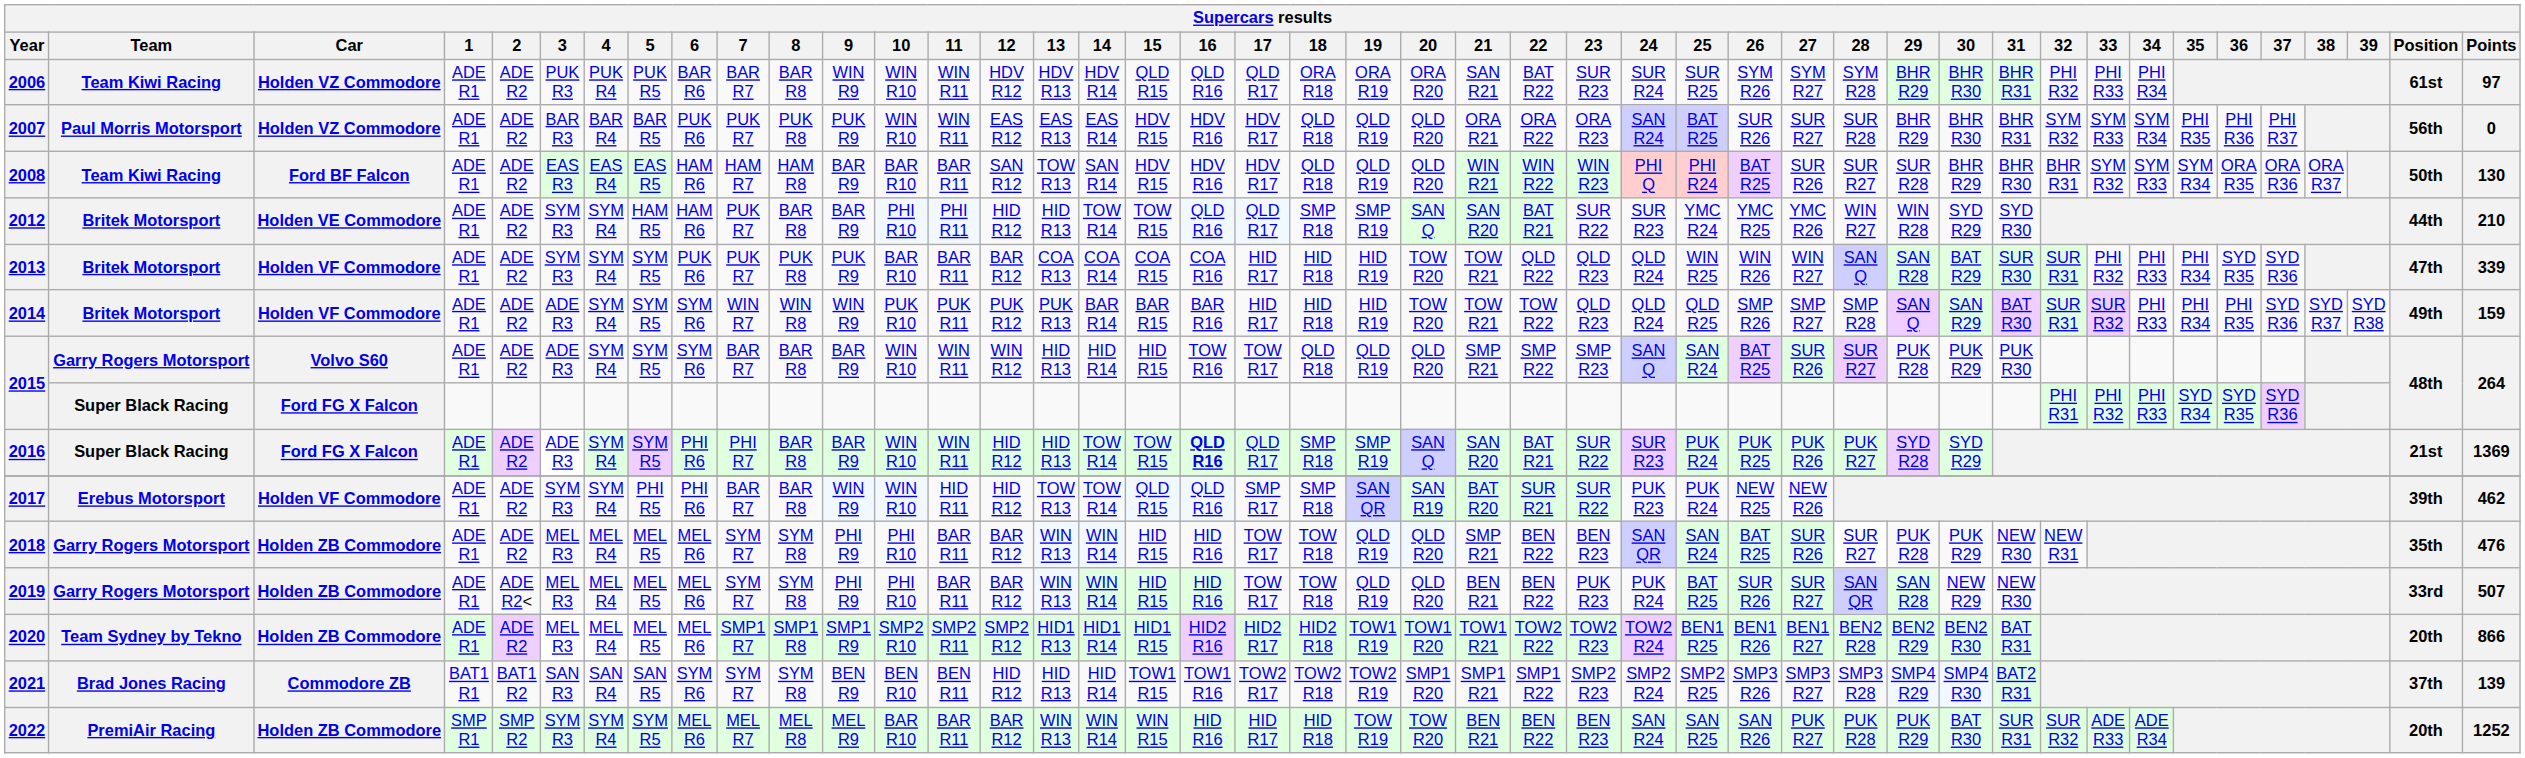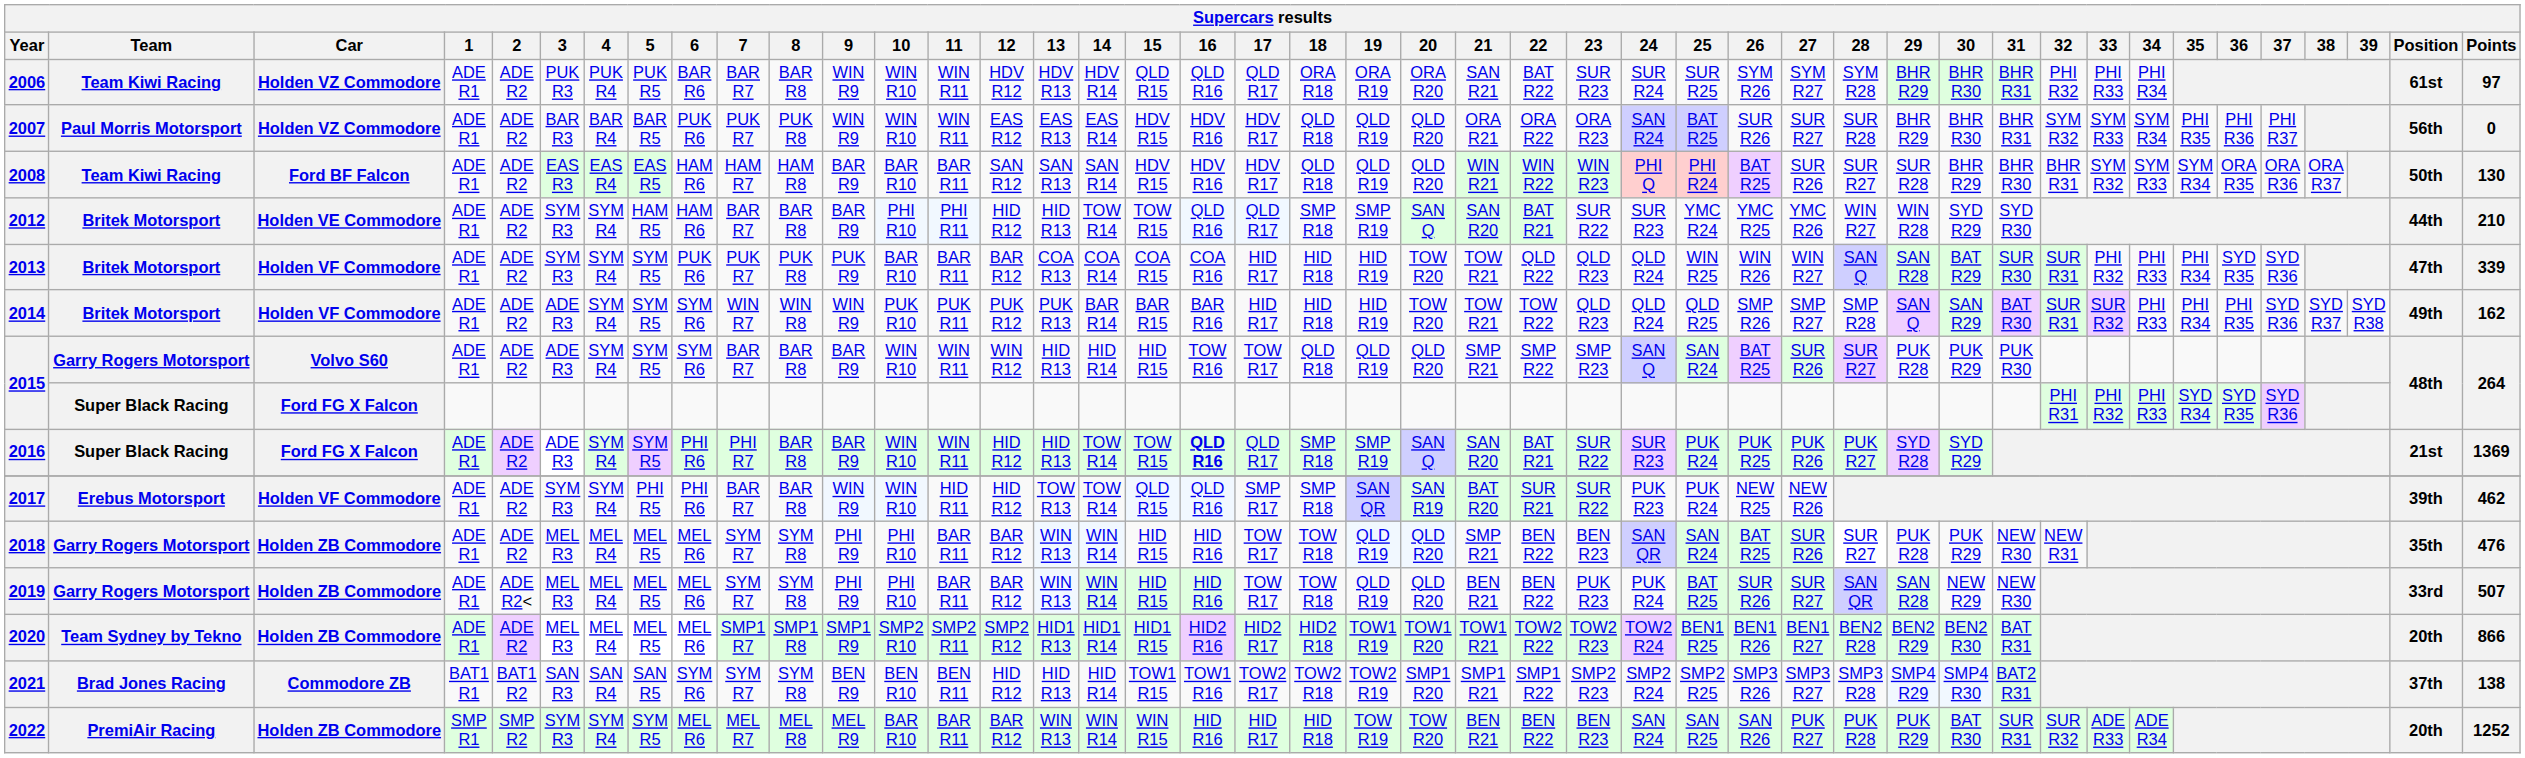(848, 128) PUK R9 -> (848, 128) WIN R9
(1056, 175) TOW R13 -> (1056, 175) SAN R13
(743, 221) PUK R7 -> (743, 221) BAR R7
(2491, 313) 159 -> (2491, 313) 162
(2491, 684) 139 -> (2491, 684) 138
